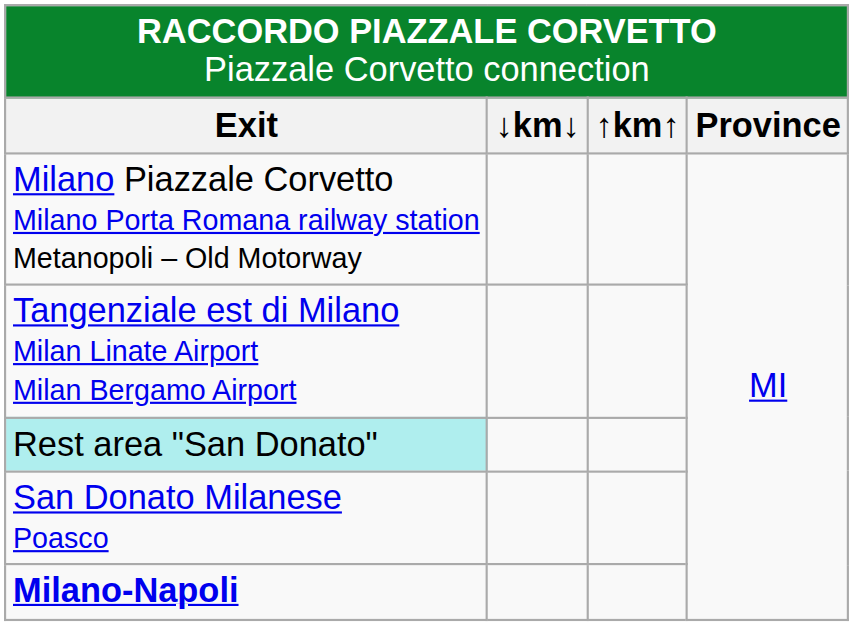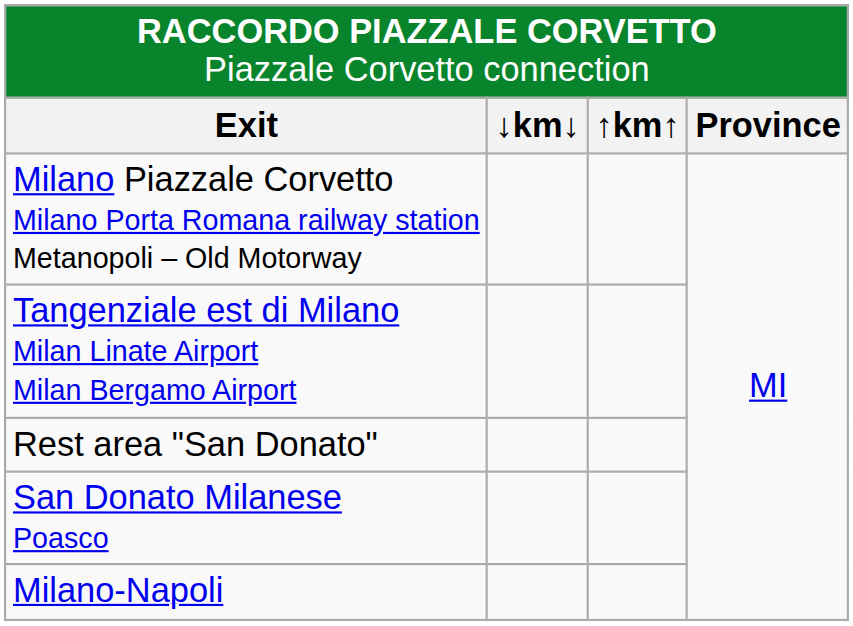(195, 443) paleturquoise background -> (195, 443) no background
(126, 591) bold -> (118, 591) normal
